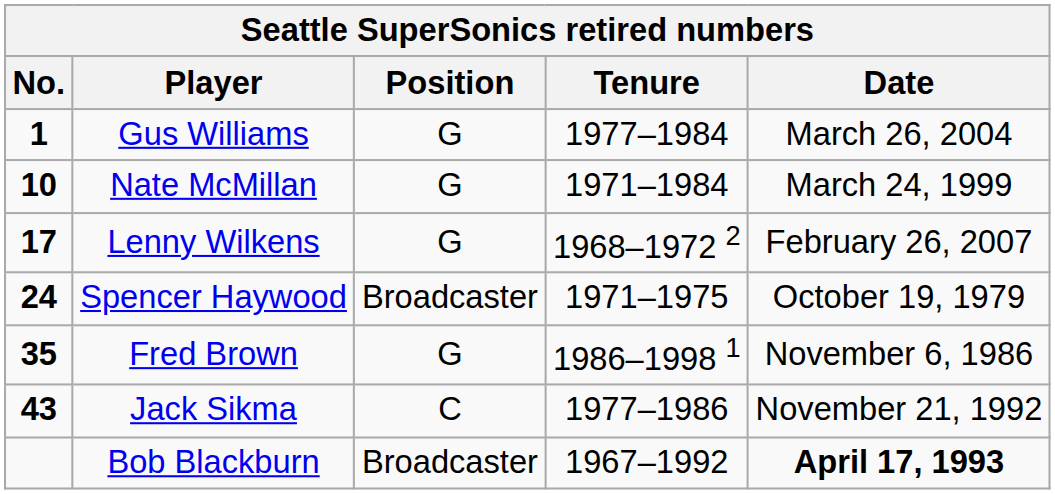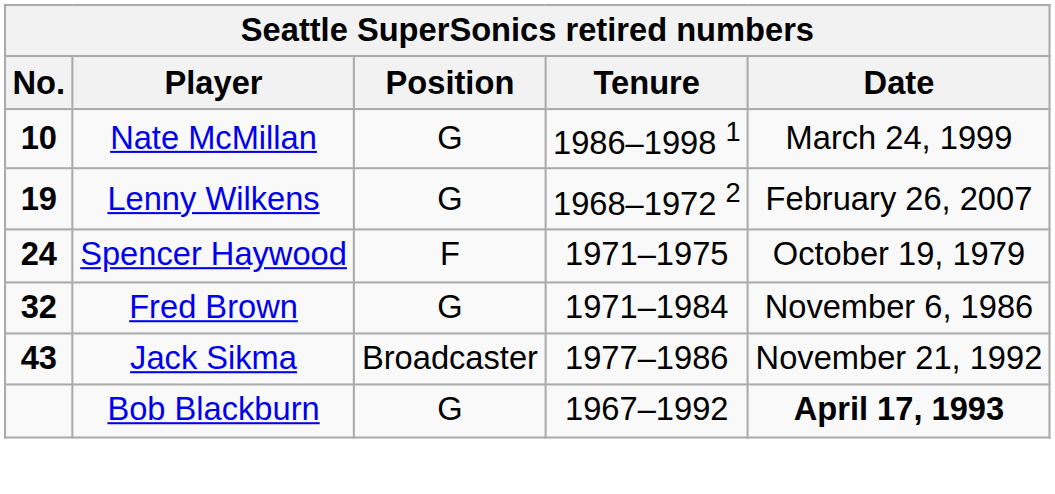- row: (214, 133)
(647, 185) 1971–1984 -> (647, 138) 1986–1998 1
(39, 241) 17 -> (39, 198) 19
(450, 298) Broadcaster -> (450, 255) F
(39, 354) 35 -> (39, 306) 32
(647, 354) 1986–1998 1 -> (647, 306) 1971–1984
(450, 410) C -> (450, 358) Broadcaster
(450, 462) Broadcaster -> (450, 410) G
